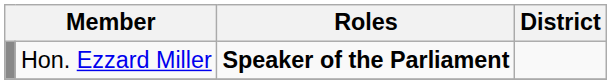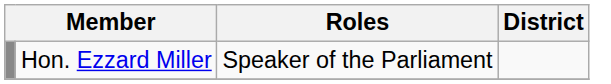(366, 60) bold -> (358, 60) normal
